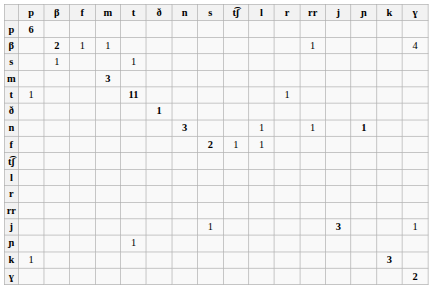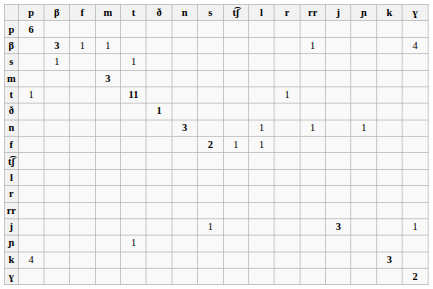(57, 45) 2 -> (57, 45) 3
(364, 128) bold -> (364, 128) normal
(31, 260) 1 -> (31, 260) 4
